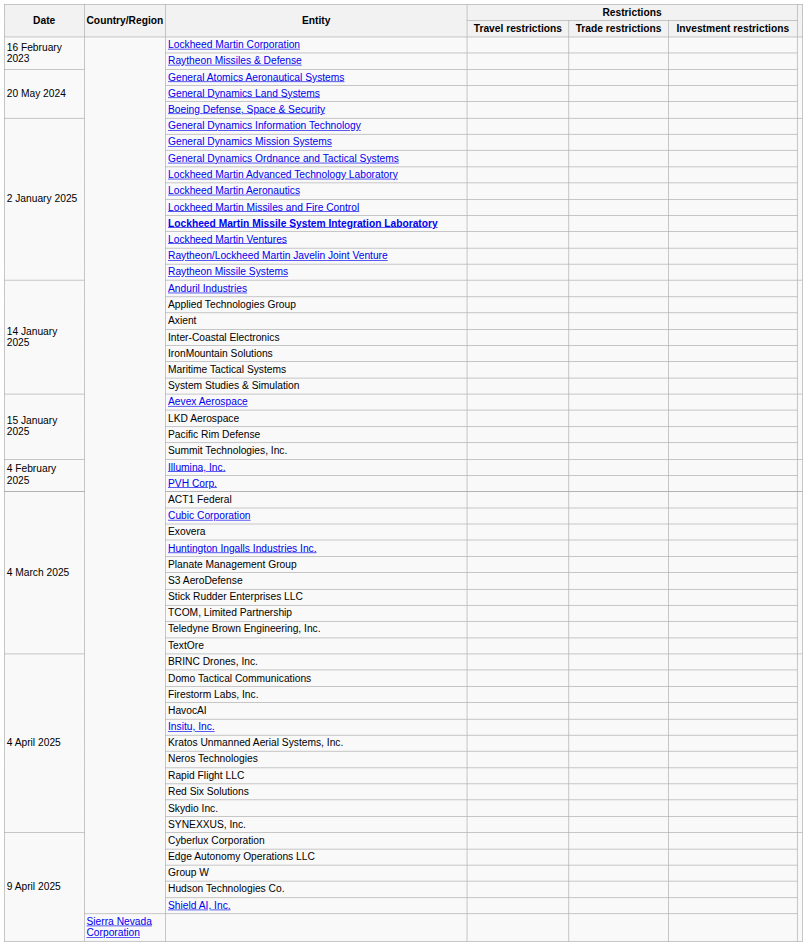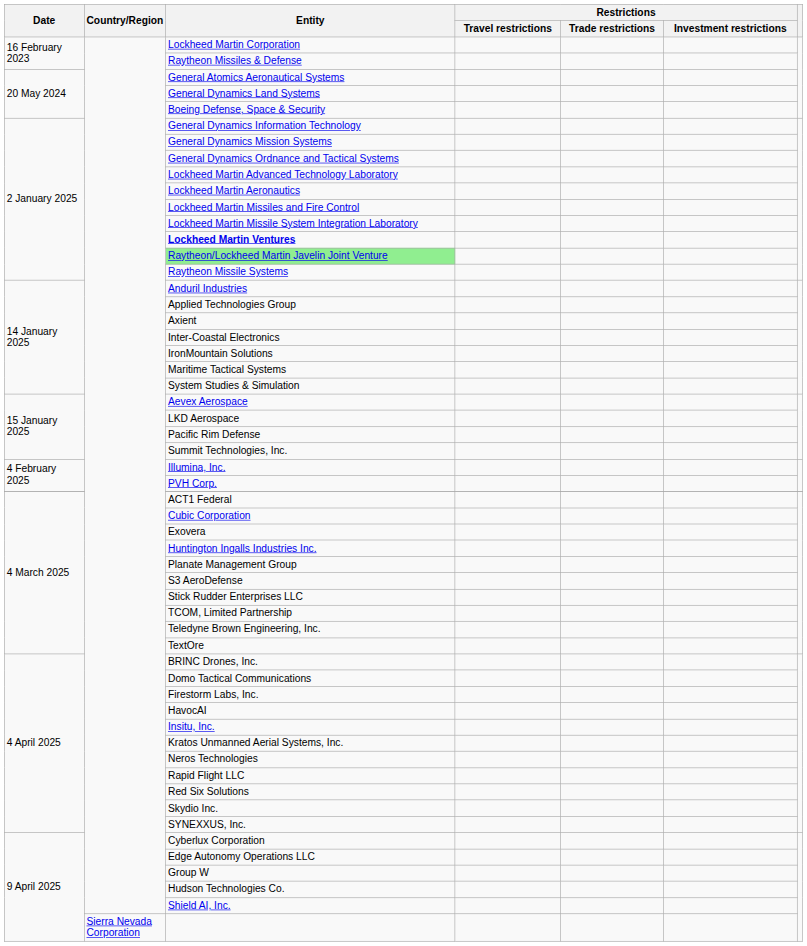(303, 223) bold -> (293, 223) normal
(227, 239) normal -> (232, 239) bold
(278, 256) no background -> (278, 256) lightgreen background
